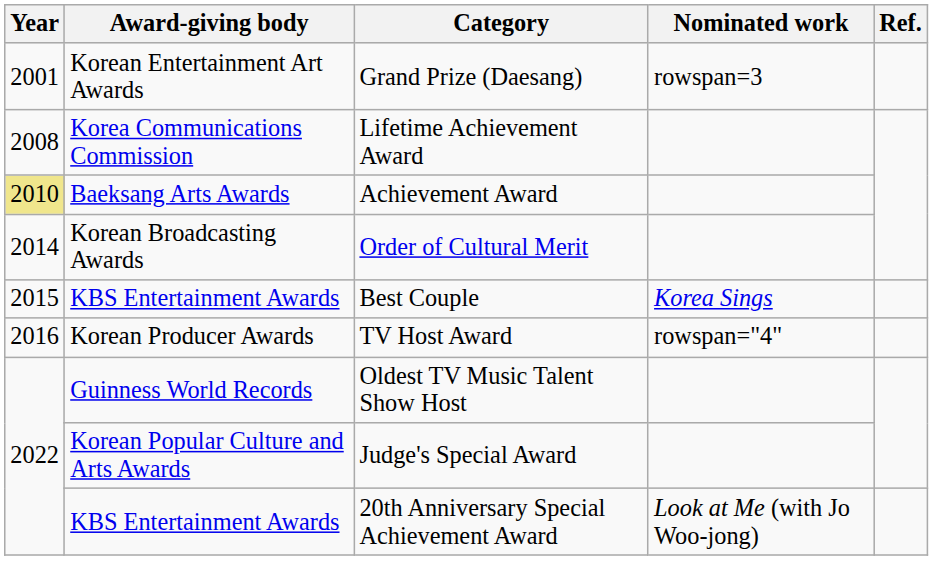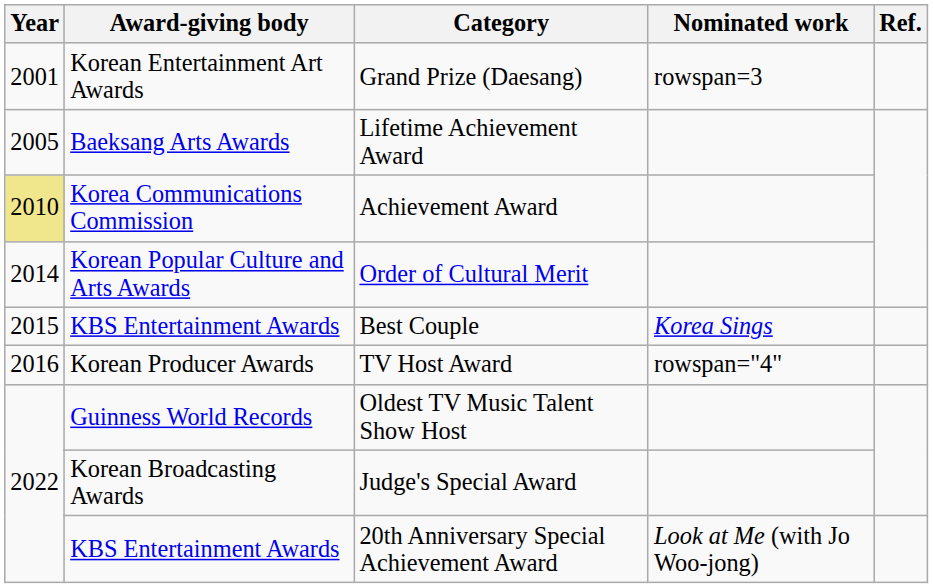(35, 141) 2008 -> (35, 141) 2005
(186, 141) Korea Communications Commission -> (180, 141) Baeksang Arts Awards
(180, 194) Baeksang Arts Awards -> (186, 207) Korea Communications Commission
(173, 246) Korean Broadcasting Awards -> (207, 273) Korean Popular Culture and Arts Awards
(207, 455) Korean Popular Culture and Arts Awards -> (173, 482) Korean Broadcasting Awards
